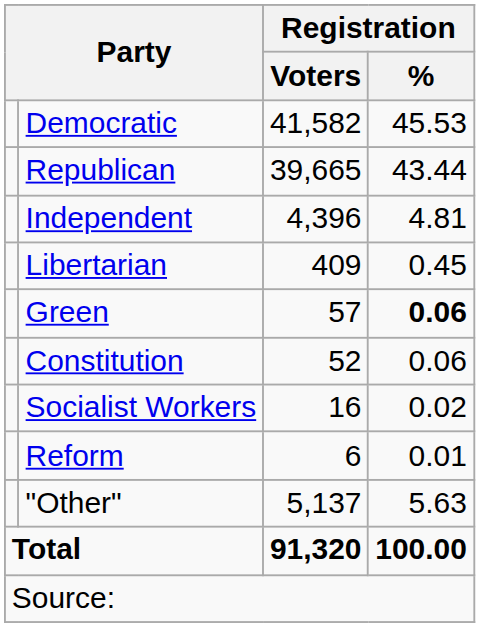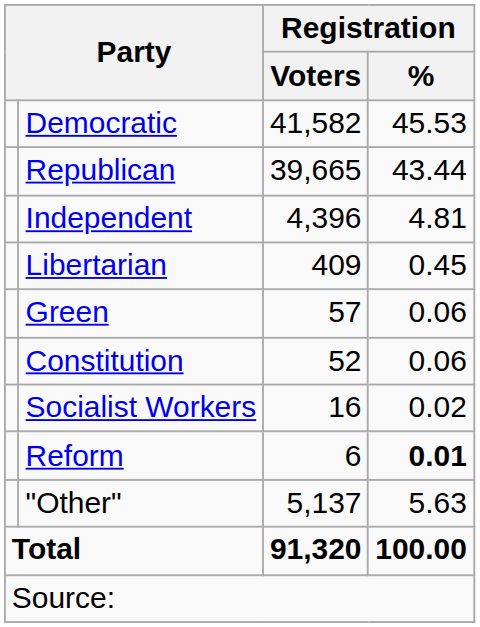(438, 312) bold -> (438, 312) normal
(438, 455) normal -> (438, 455) bold
